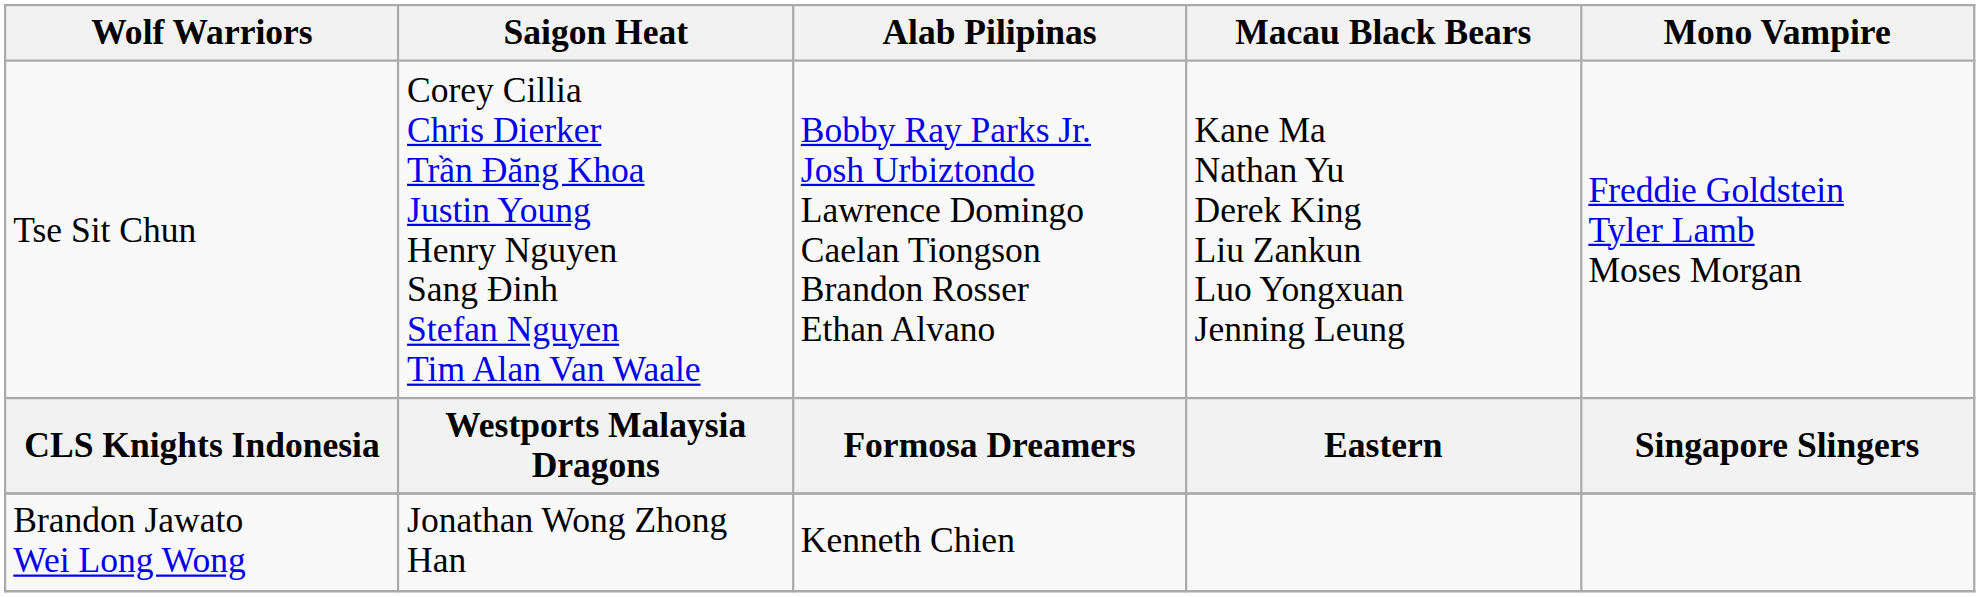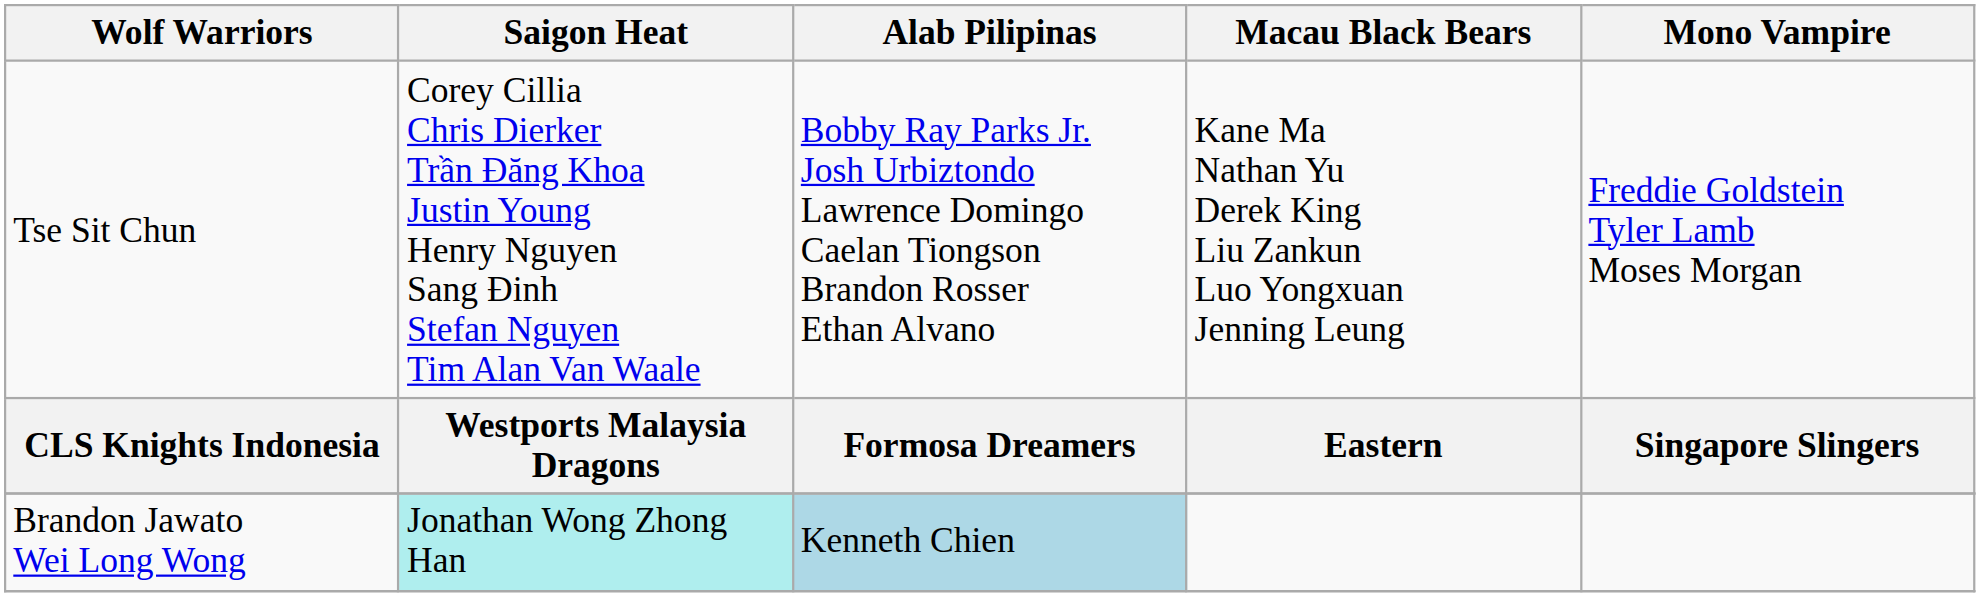(567, 541) no background -> (567, 541) paleturquoise background
(908, 541) no background -> (908, 541) lightblue background
